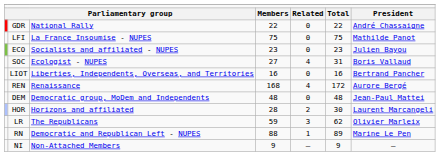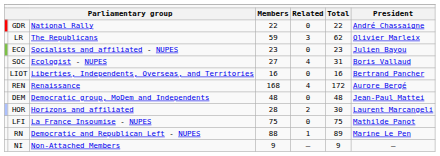rows swapped: (19, 38) <-> (19, 122)
